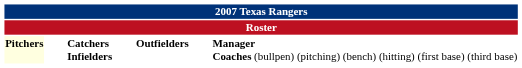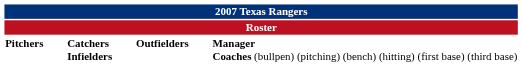(24, 43) lightyellow background -> (24, 43) no background
